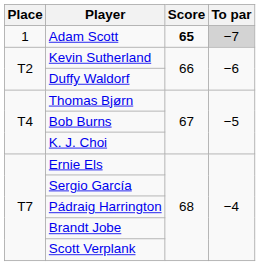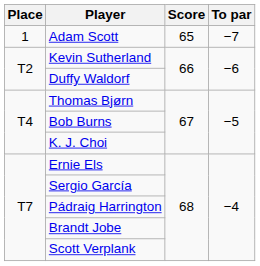(187, 36) bold -> (187, 36) normal
(231, 36) lightgrey background -> (231, 36) no background
